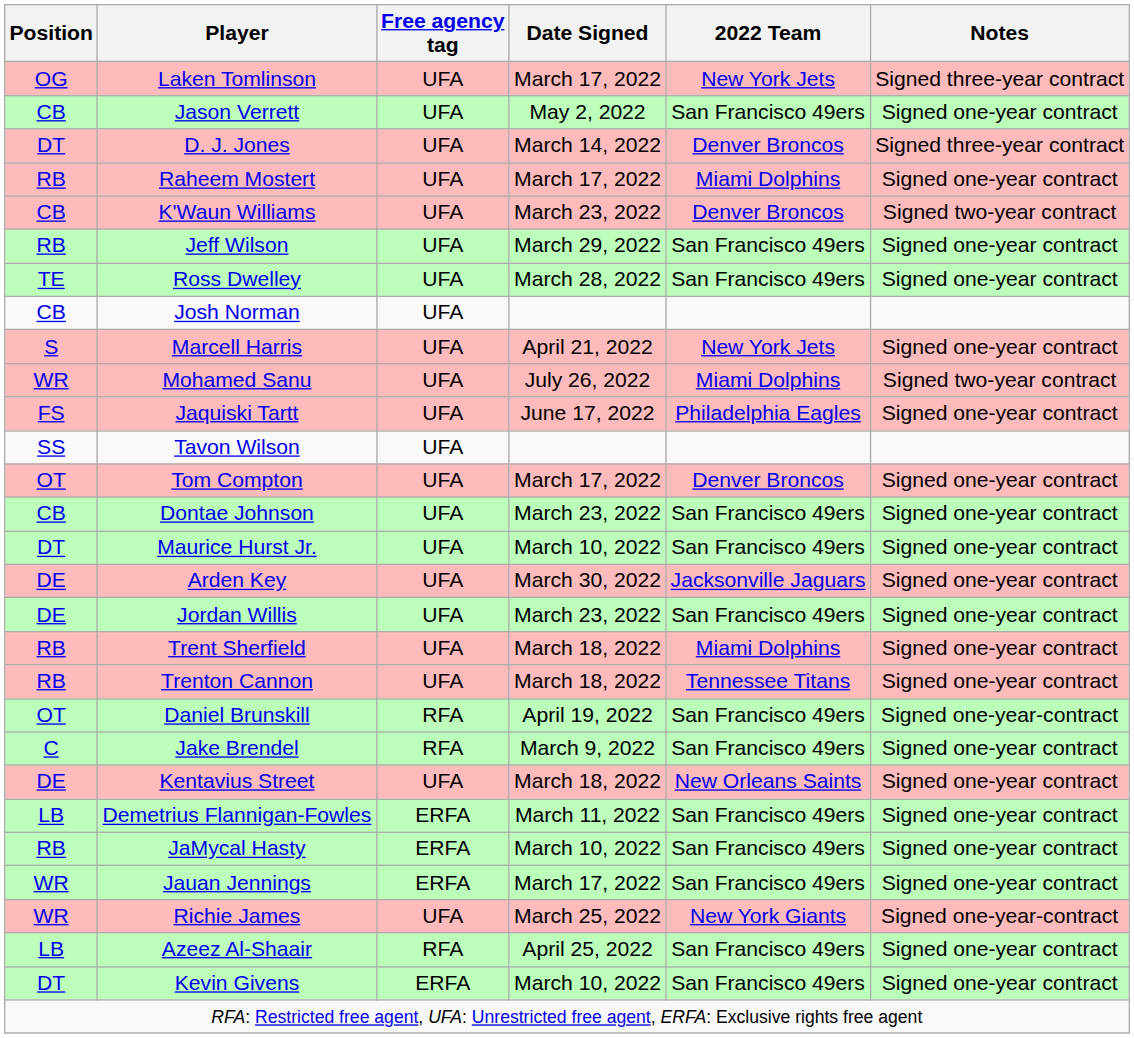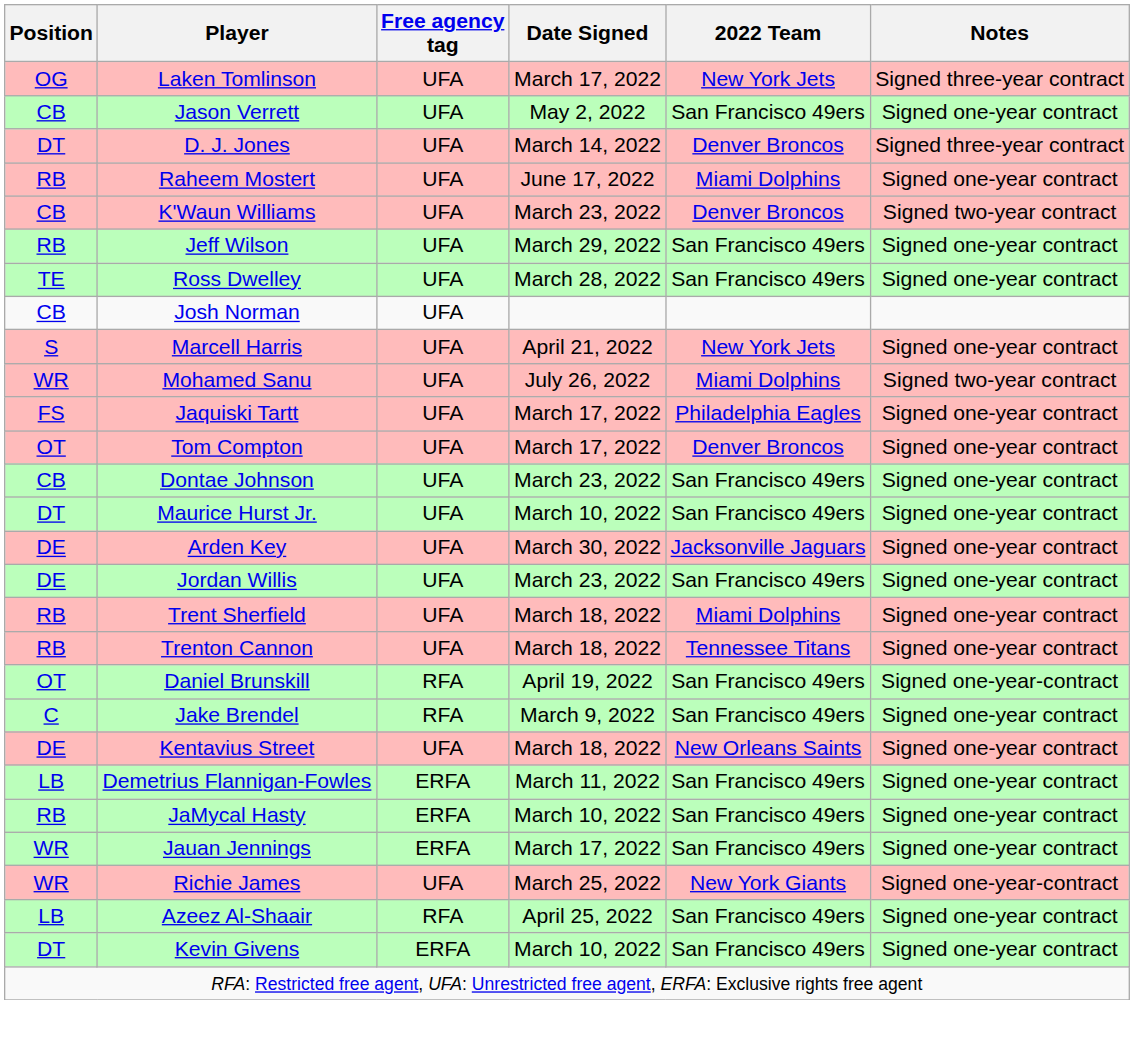(588, 178) March 17, 2022 -> (587, 178) June 17, 2022
(587, 413) June 17, 2022 -> (588, 413) March 17, 2022
- row: (237, 446)
